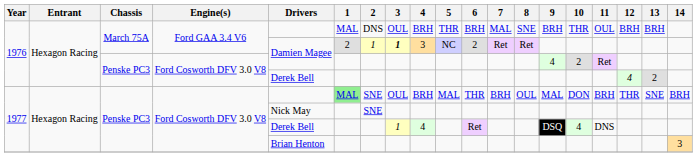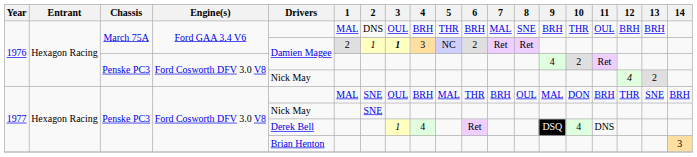(292, 78) Derek Bell -> (291, 78) Nick May
(347, 95) lightgreen background -> (347, 95) no background
